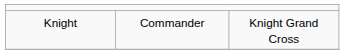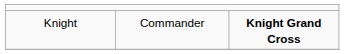(284, 30) normal -> (284, 30) bold
